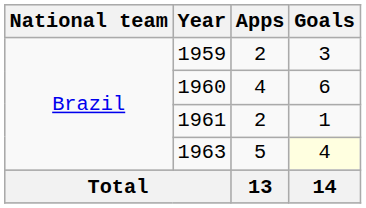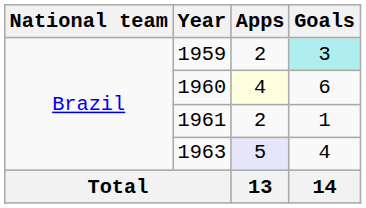(325, 54) no background -> (325, 54) paleturquoise background
(260, 87) no background -> (260, 87) lightyellow background
(260, 154) no background -> (260, 154) lavender background
(325, 154) lightyellow background -> (325, 154) no background
